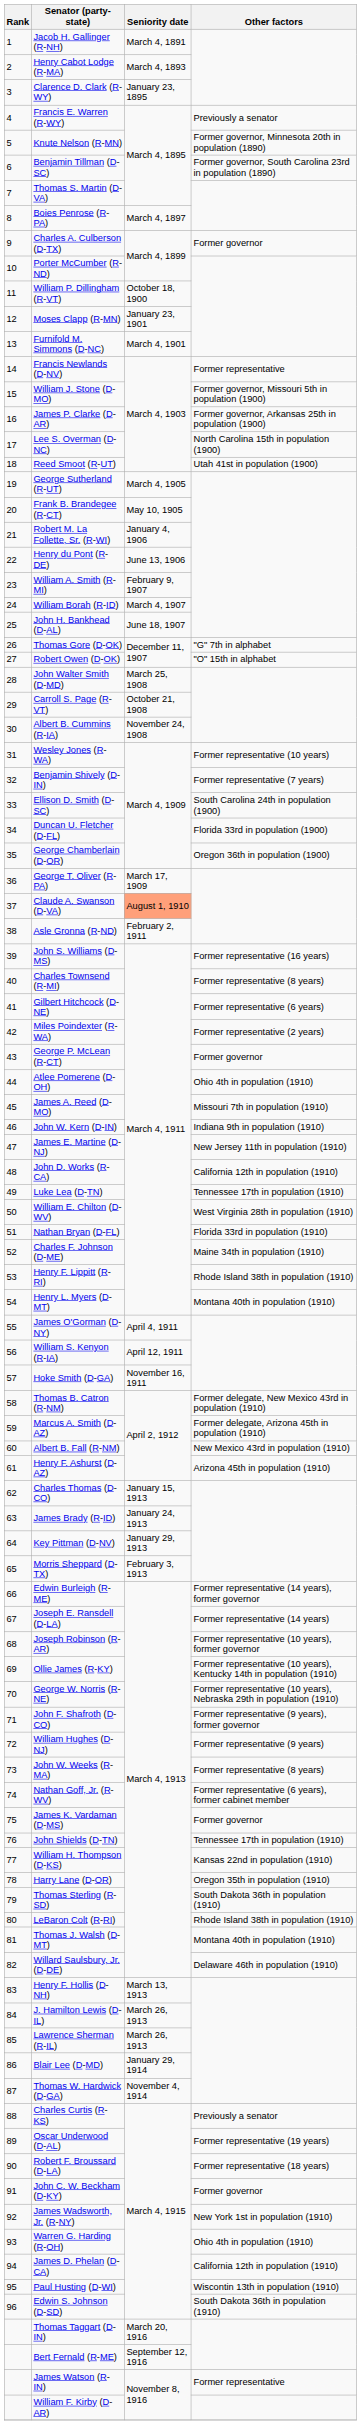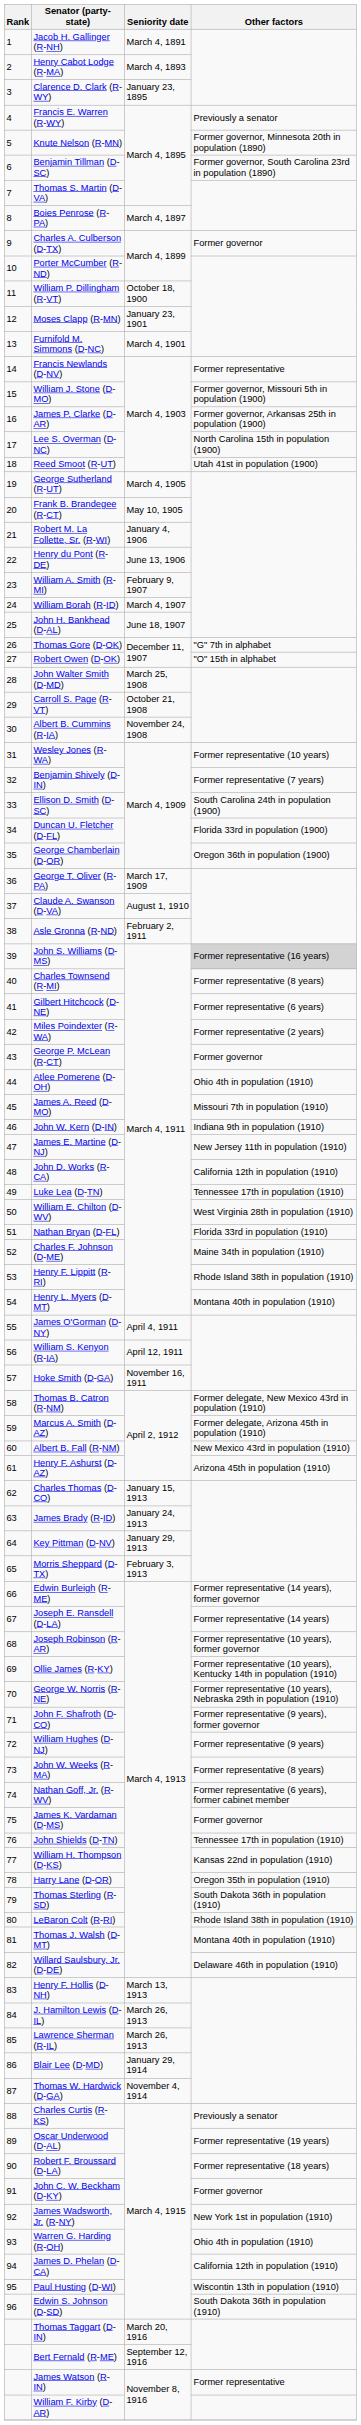(158, 906) lightsalmon background -> (158, 906) no background
(261, 956) no background -> (261, 956) lightgrey background
